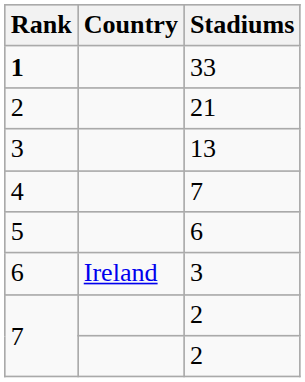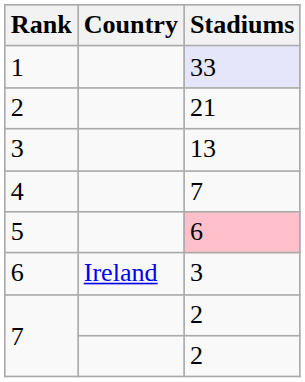(17, 66) bold -> (17, 66) normal
(203, 66) no background -> (203, 66) lavender background
(196, 231) no background -> (196, 231) pink background
